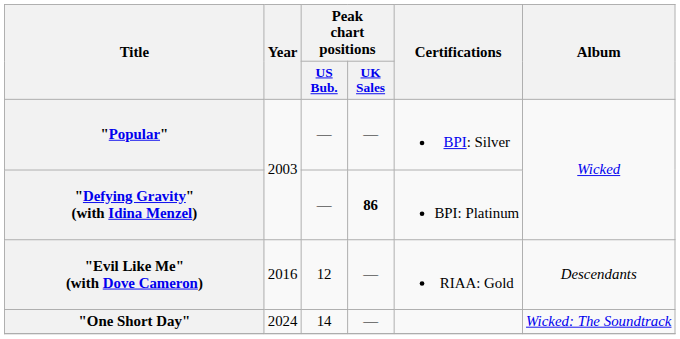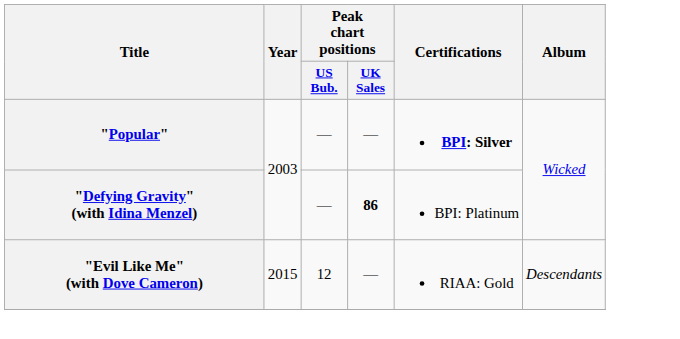(458, 143) normal -> (458, 143) bold
(283, 274) 2016 -> (283, 274) 2015
- row: (134, 321)
